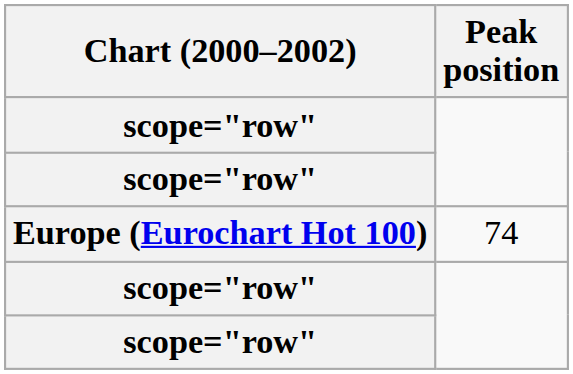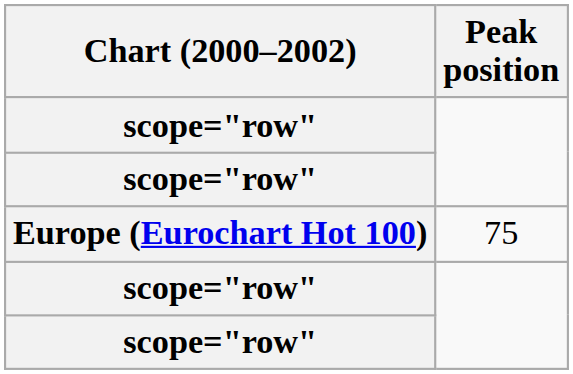(501, 233) 74 -> (501, 233) 75
